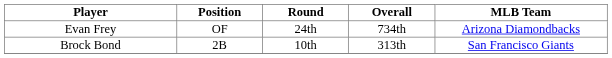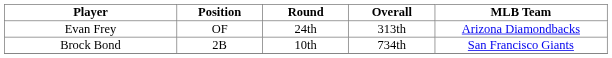(392, 29) 734th -> (392, 29) 313th
(392, 45) 313th -> (392, 45) 734th
